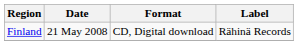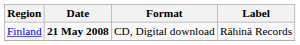(77, 31) normal -> (78, 31) bold
